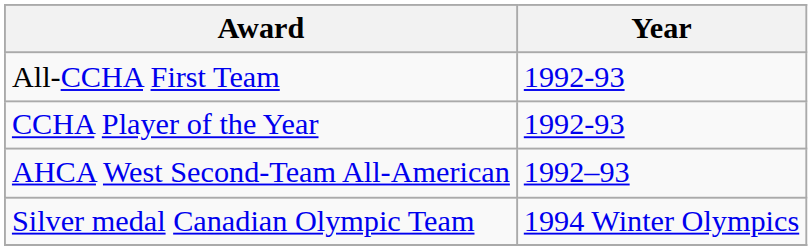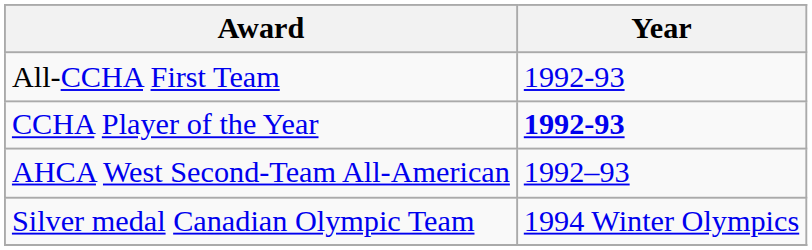(574, 124) normal -> (574, 124) bold
